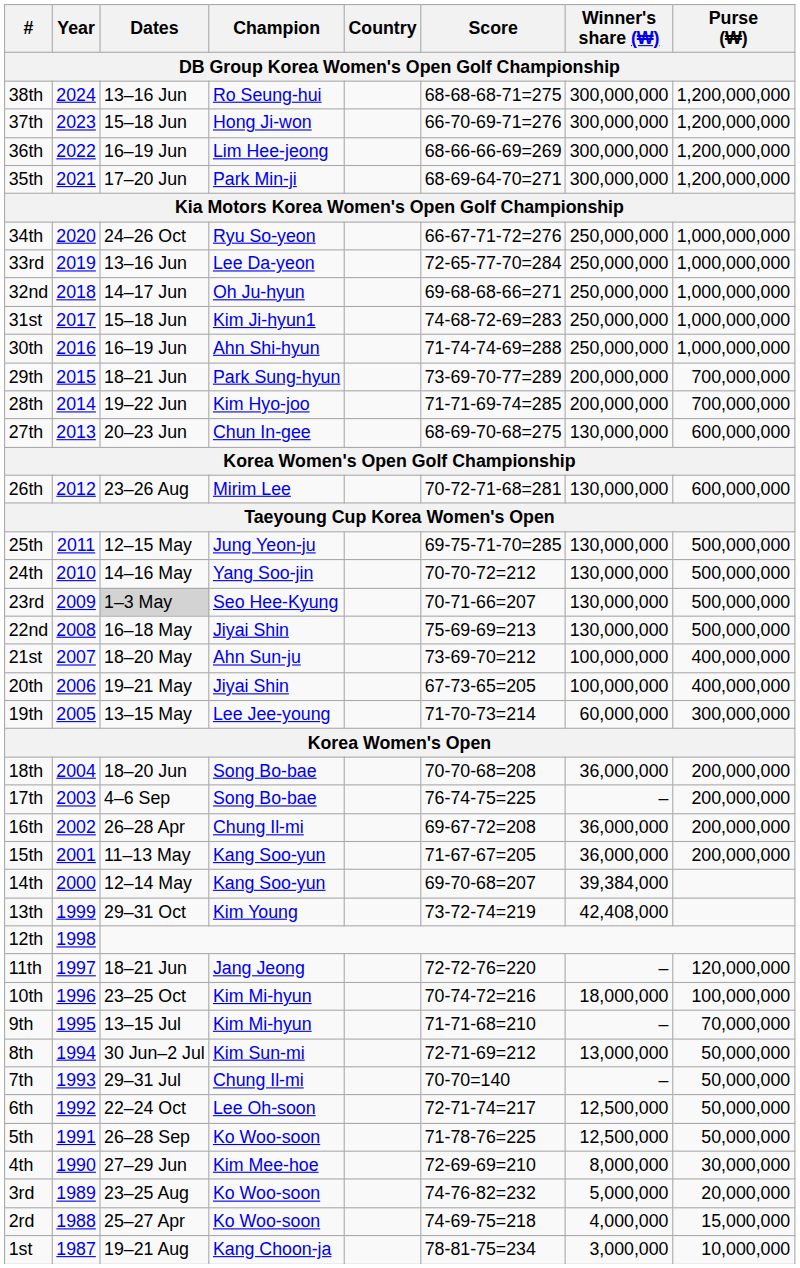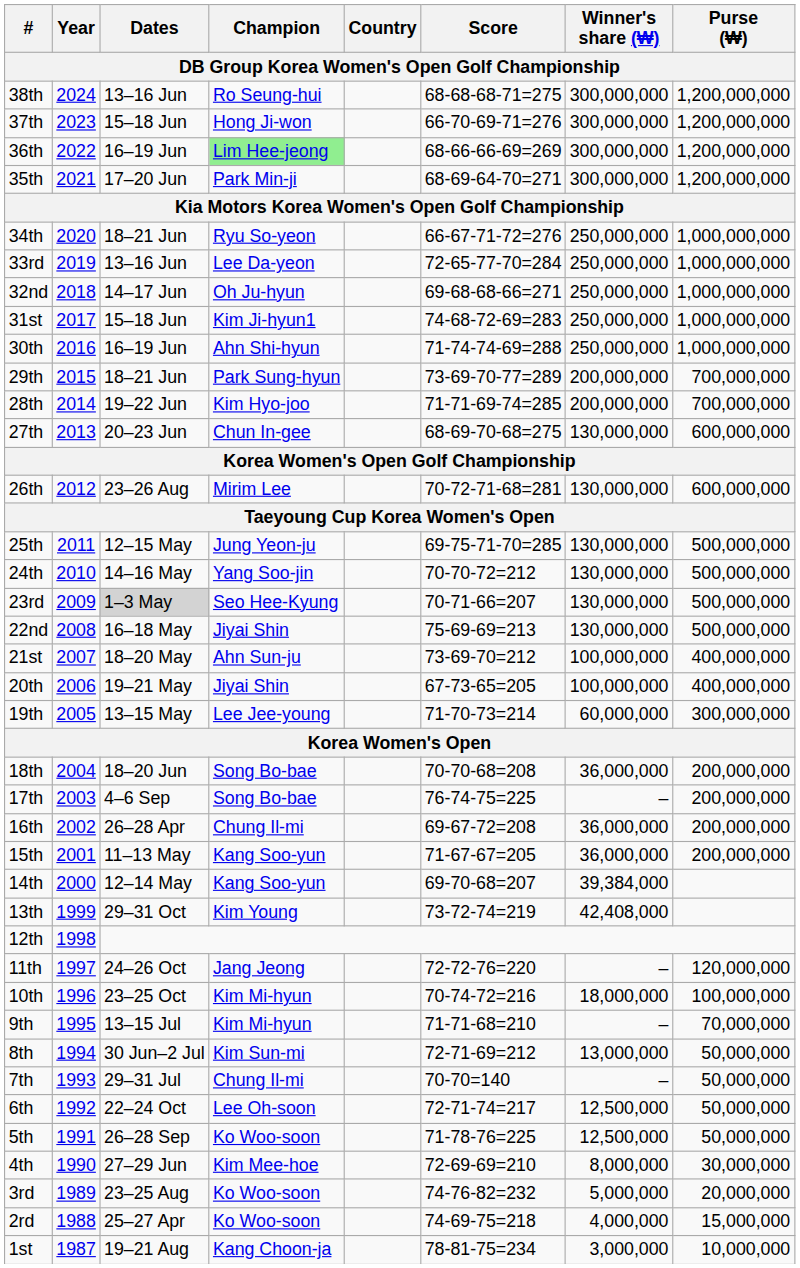(271, 151) no background -> (271, 151) lightgreen background
(145, 235) 24–26 Oct -> (146, 235) 18–21 Jun
(146, 968) 18–21 Jun -> (145, 968) 24–26 Oct
